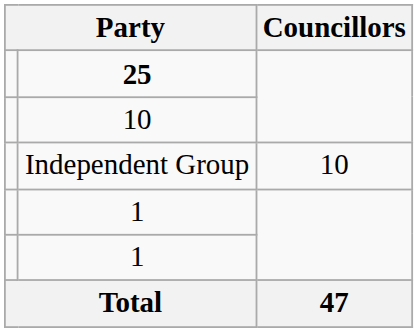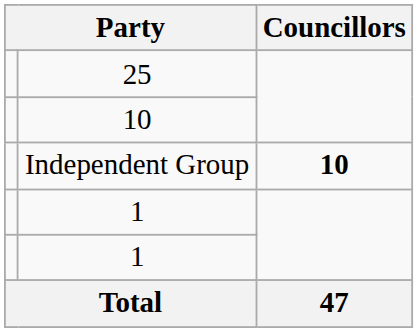(137, 73) bold -> (137, 73) normal
(334, 165) normal -> (334, 165) bold
